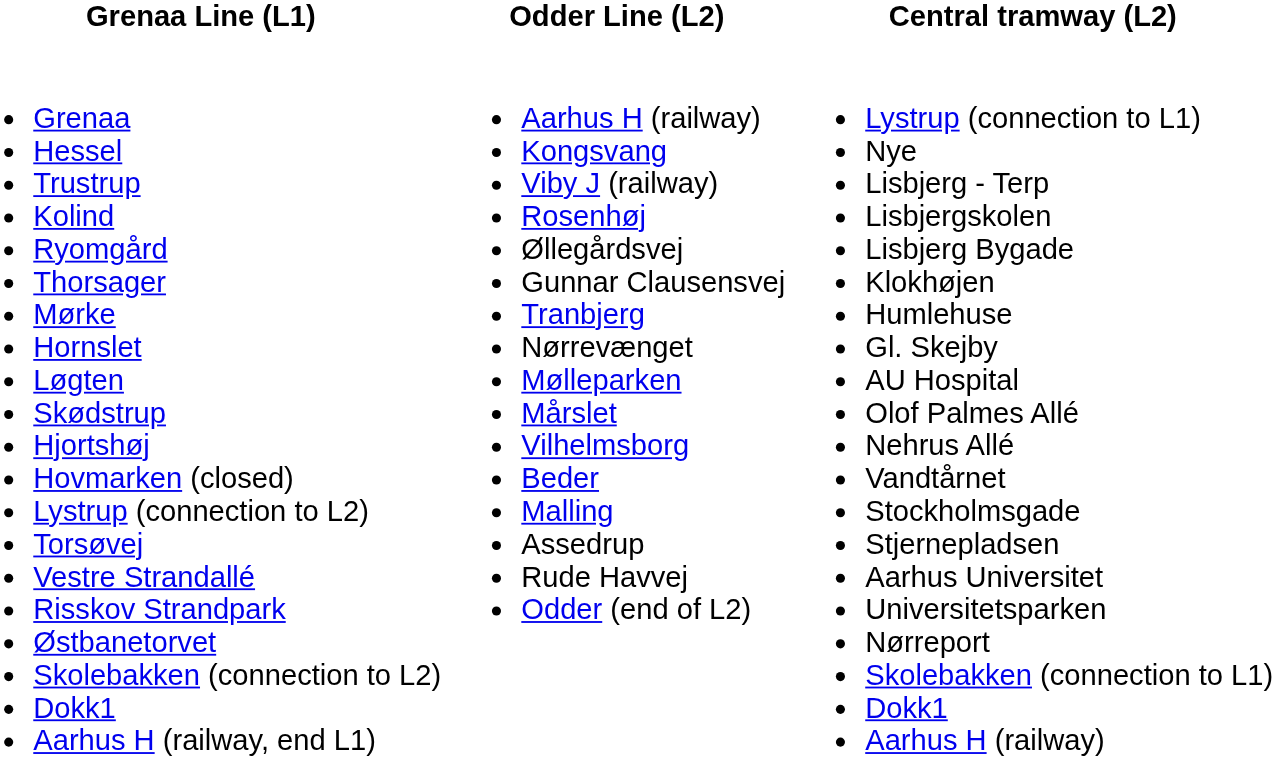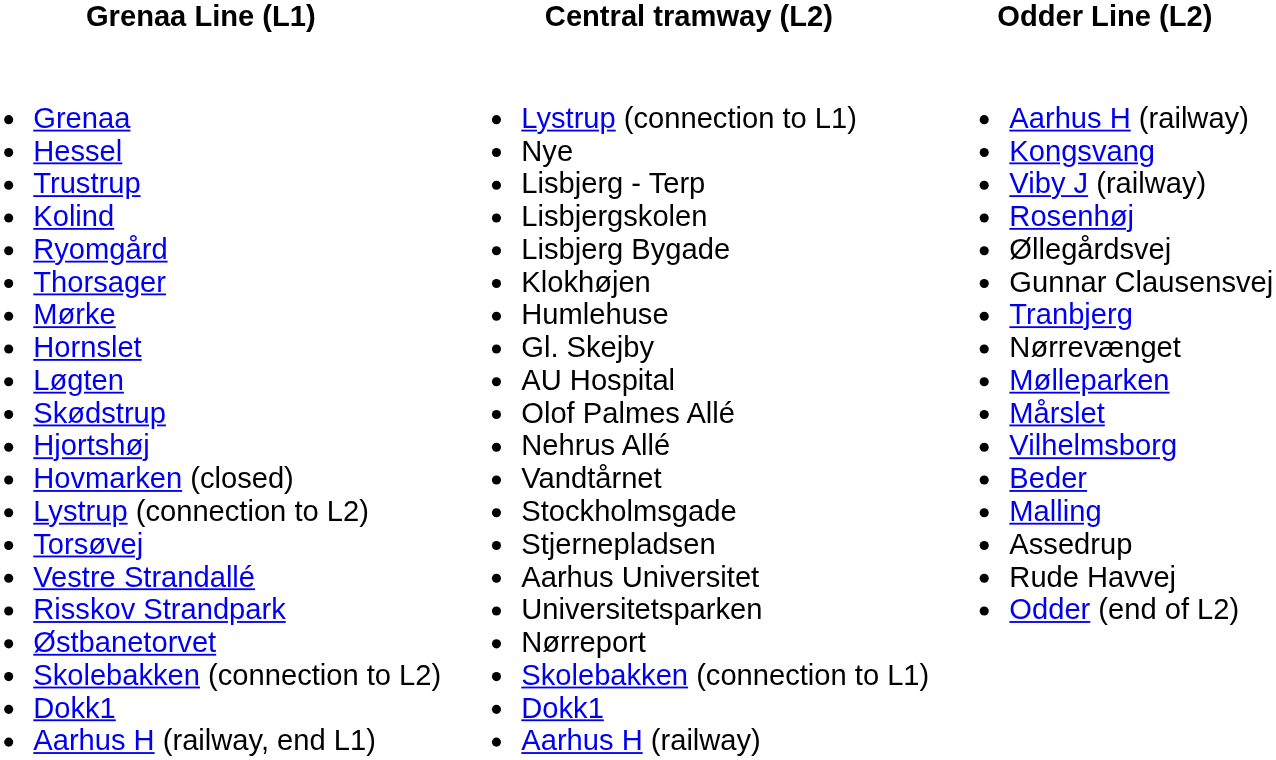columns swapped: (1033, 16) <-> (617, 16)
